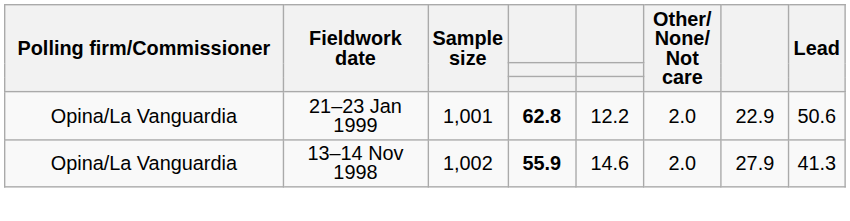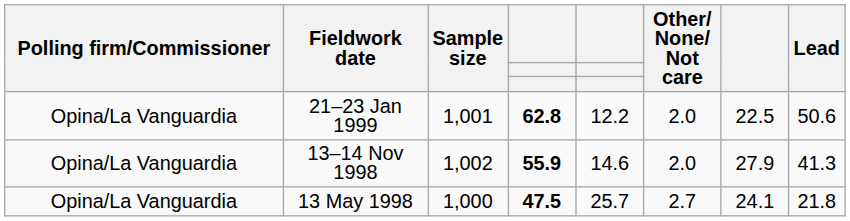(755, 116) 22.9 -> (755, 116) 22.5
+ row: (355, 202)
